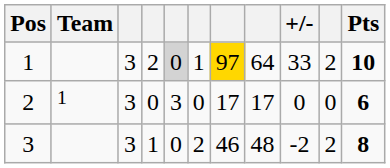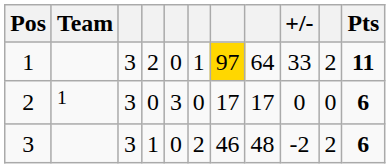(176, 61) lightgrey background -> (176, 61) no background
(363, 61) 10 -> (363, 61) 11
(363, 143) 8 -> (363, 143) 6
